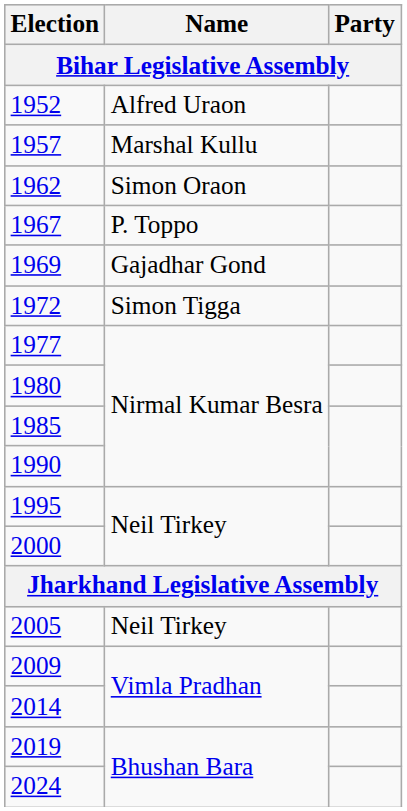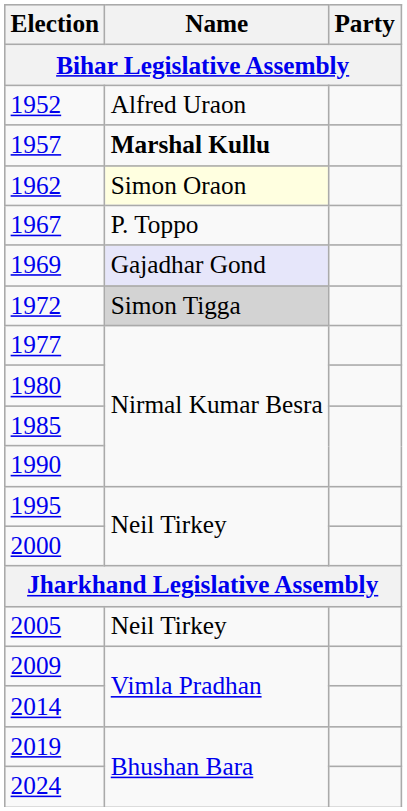(184, 144) normal -> (190, 144) bold
(179, 184) no background -> (179, 184) lightyellow background
(188, 265) no background -> (188, 265) lavender background
(176, 305) no background -> (176, 305) lightgrey background
